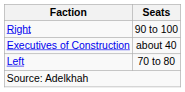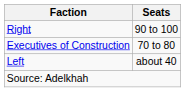(156, 45) about 40 -> (156, 45) 70 to 80
(156, 62) 70 to 80 -> (156, 62) about 40
